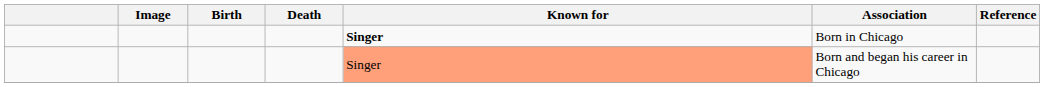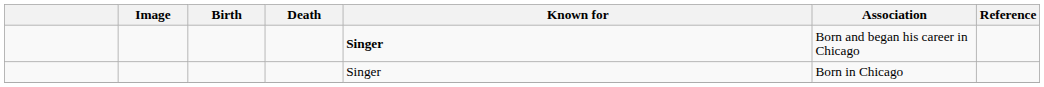(859, 36) Born in Chicago -> (892, 43) Born and began his career in Chicago
(364, 64) lightsalmon background -> (364, 72) no background
(892, 64) Born and began his career in Chicago -> (859, 72) Born in Chicago
